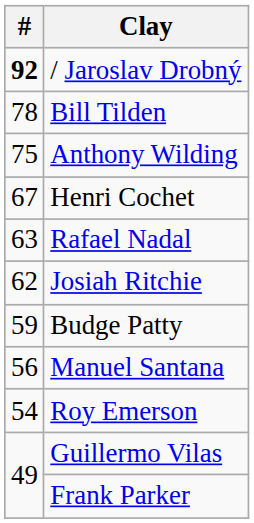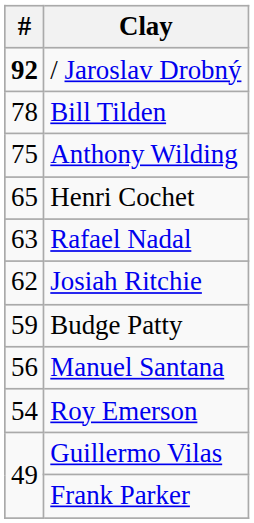(24, 197) 67 -> (24, 197) 65
